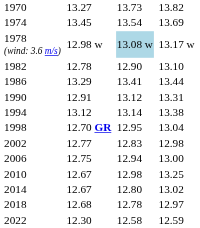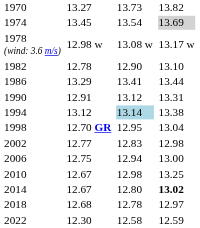(171, 22) no background -> (171, 22) lightgrey background
(135, 44) lightblue background -> (135, 44) no background
(129, 112) no background -> (129, 112) lightblue background
(171, 189) normal -> (171, 189) bold
